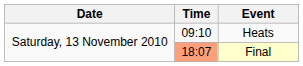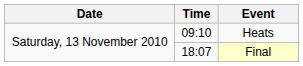(196, 52) lightsalmon background -> (196, 52) no background
